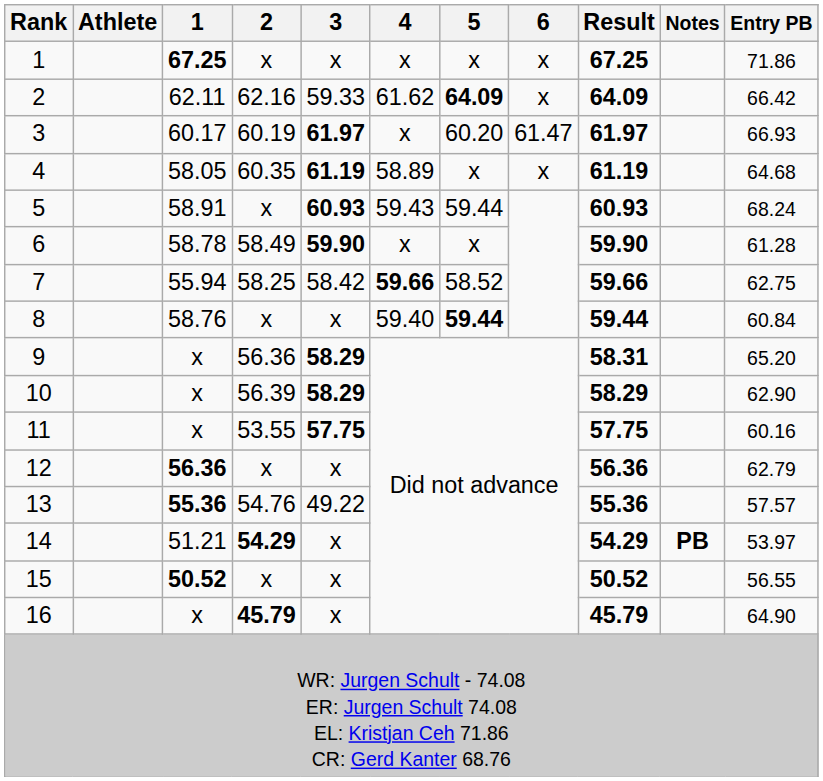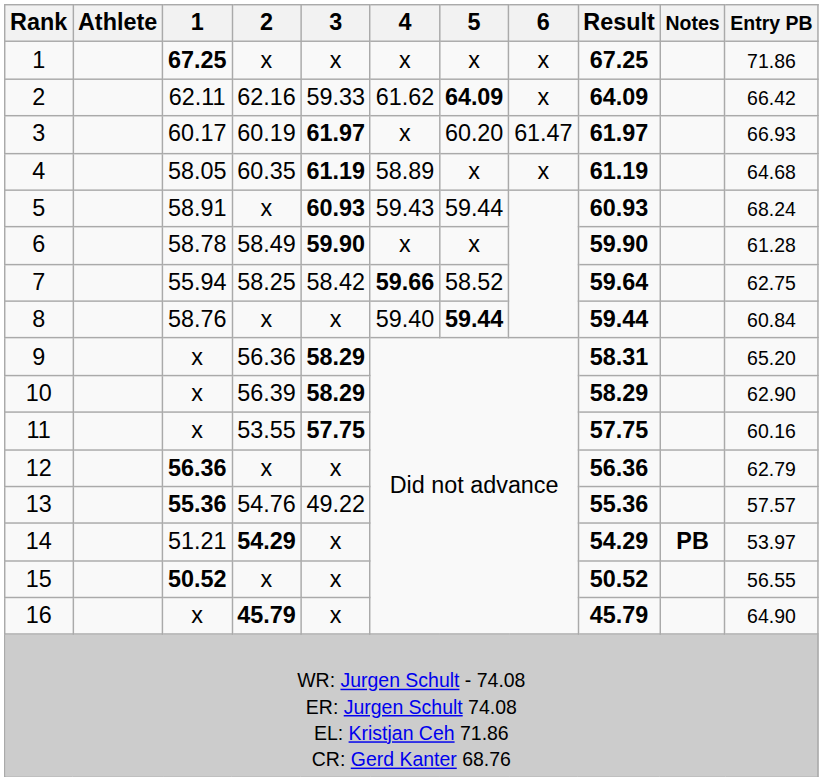(619, 282) 59.66 -> (619, 282) 59.64
